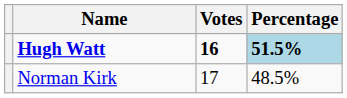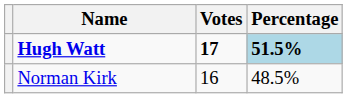(209, 48) 16 -> (209, 48) 17
(209, 78) 17 -> (209, 78) 16
